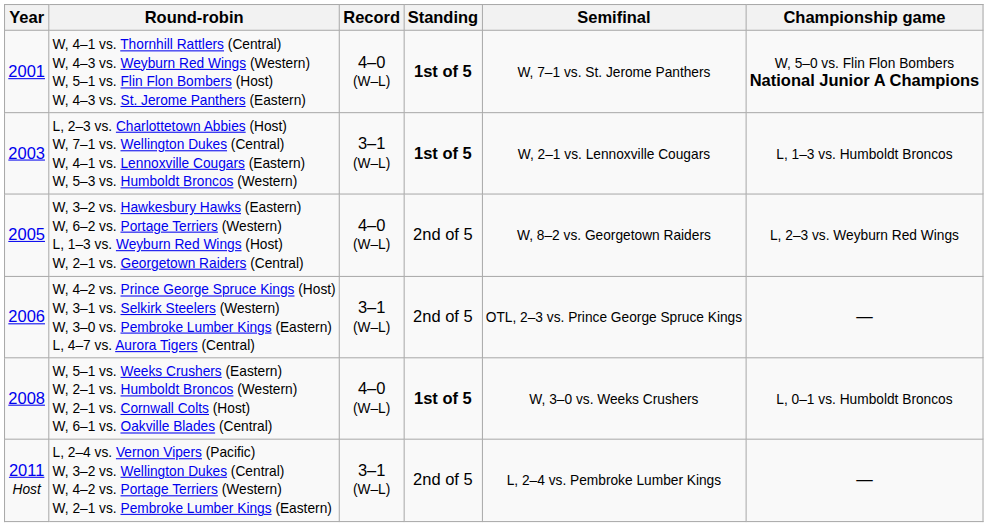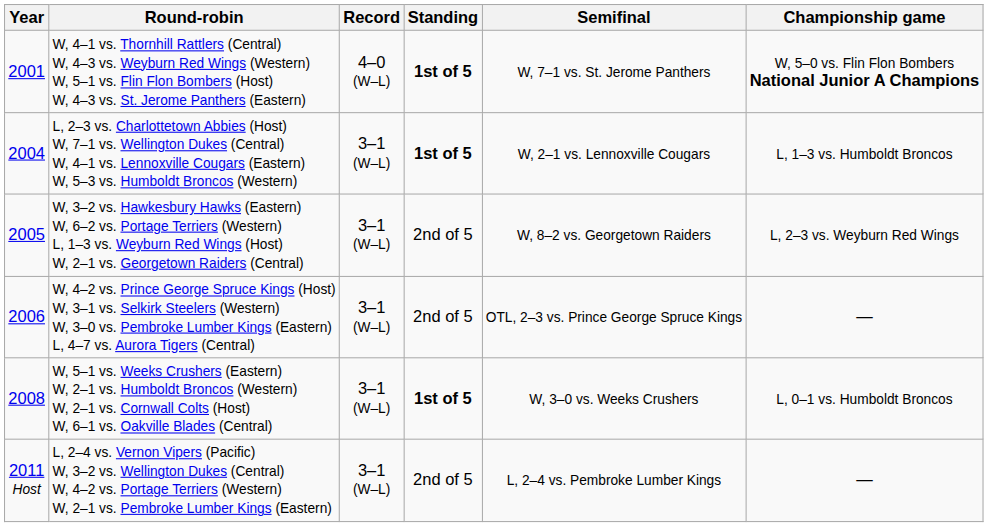(27, 153) 2003 -> (27, 153) 2004
(372, 235) 4–0 (W–L) -> (372, 235) 3–1 (W–L)
(372, 398) 4–0 (W–L) -> (372, 398) 3–1 (W–L)
